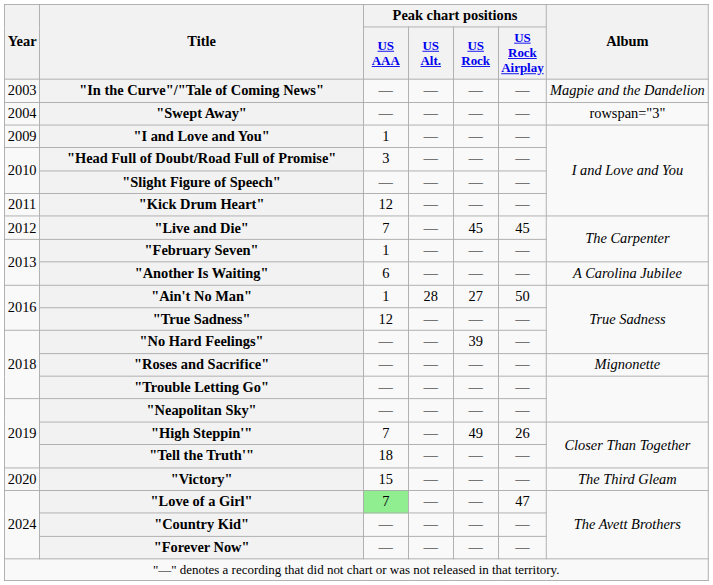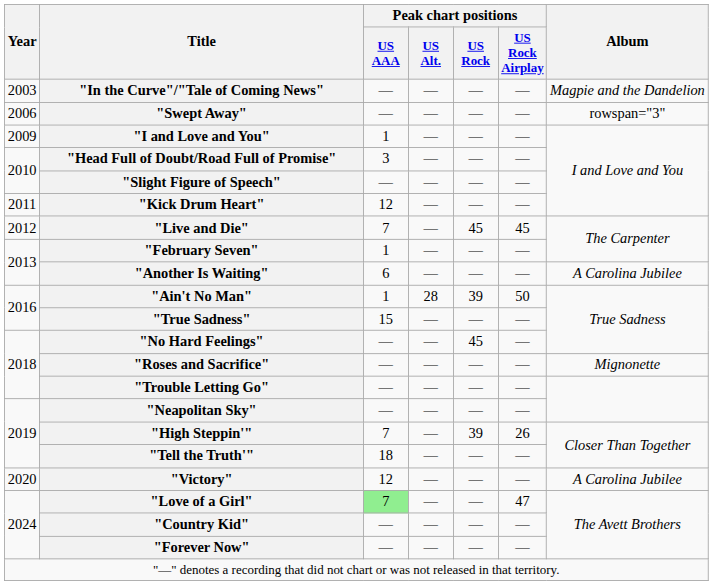(22, 113) 2004 -> (22, 113) 2006
(476, 296) 27 -> (476, 296) 39
(386, 319) 12 -> (386, 319) 15
(476, 341) 39 -> (476, 341) 45
(476, 433) 49 -> (476, 433) 39
(386, 478) 15 -> (386, 478) 12
(627, 478) The Third Gleam -> (627, 478) A Carolina Jubilee
